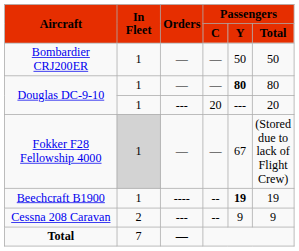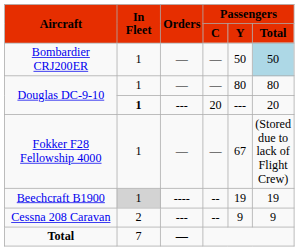(273, 59) no background -> (273, 59) lightblue background
(240, 85) bold -> (240, 85) normal
(139, 104) normal -> (139, 104) bold
(139, 151) lightgrey background -> (139, 151) no background
(139, 198) no background -> (139, 198) lightgrey background
(240, 198) bold -> (240, 198) normal
